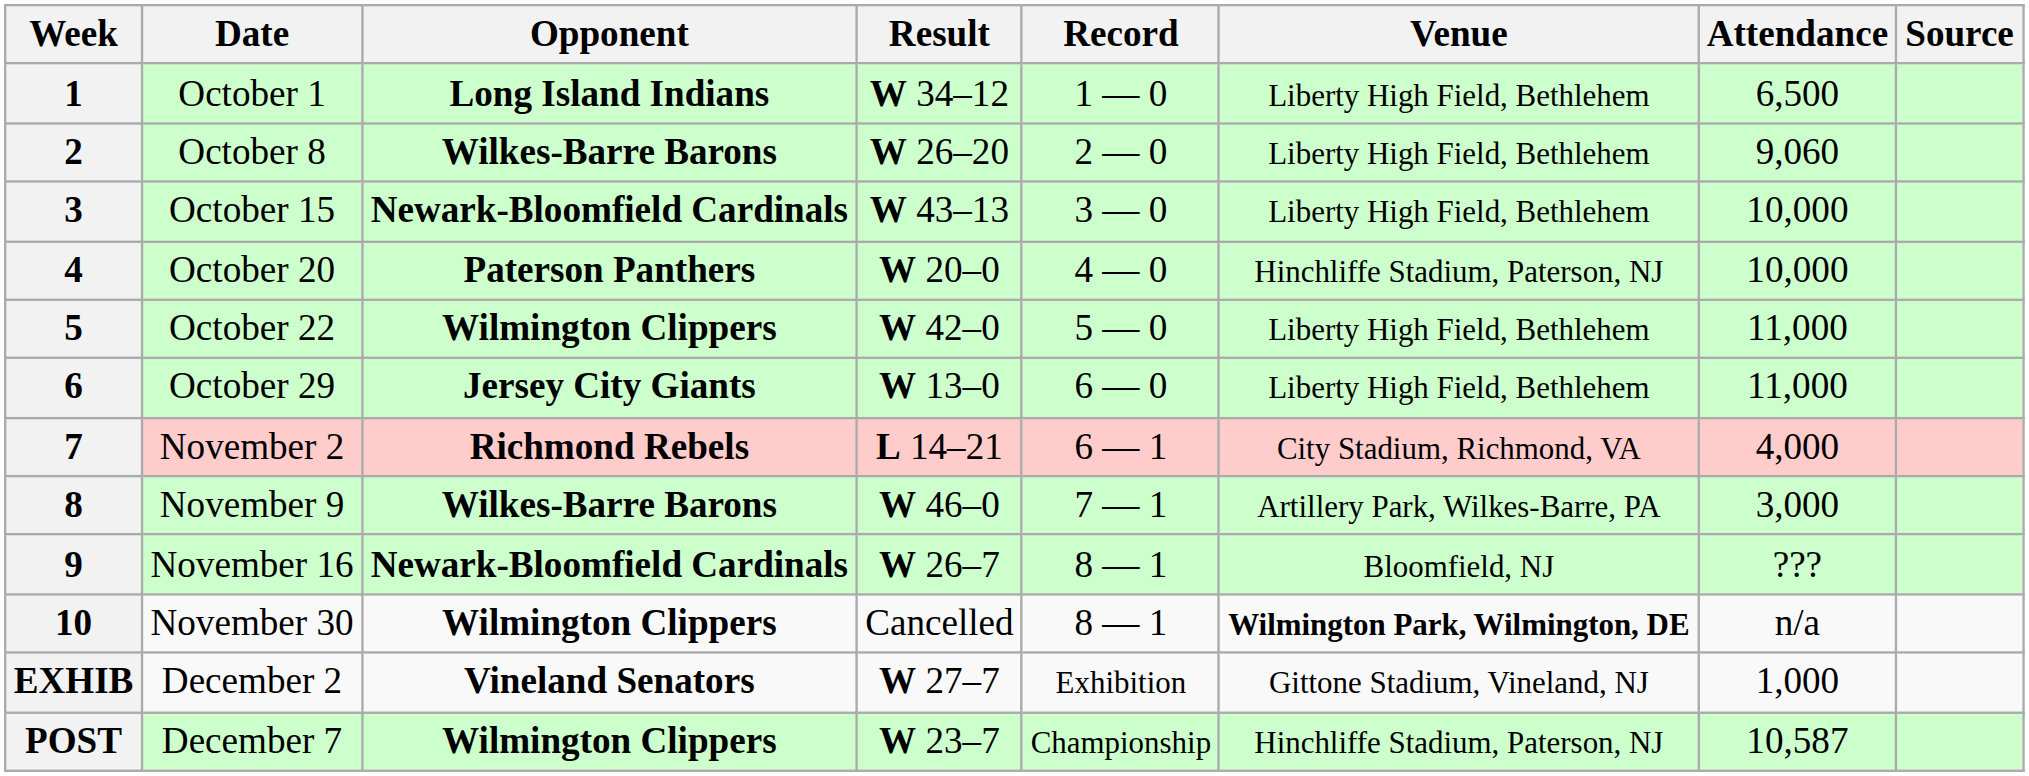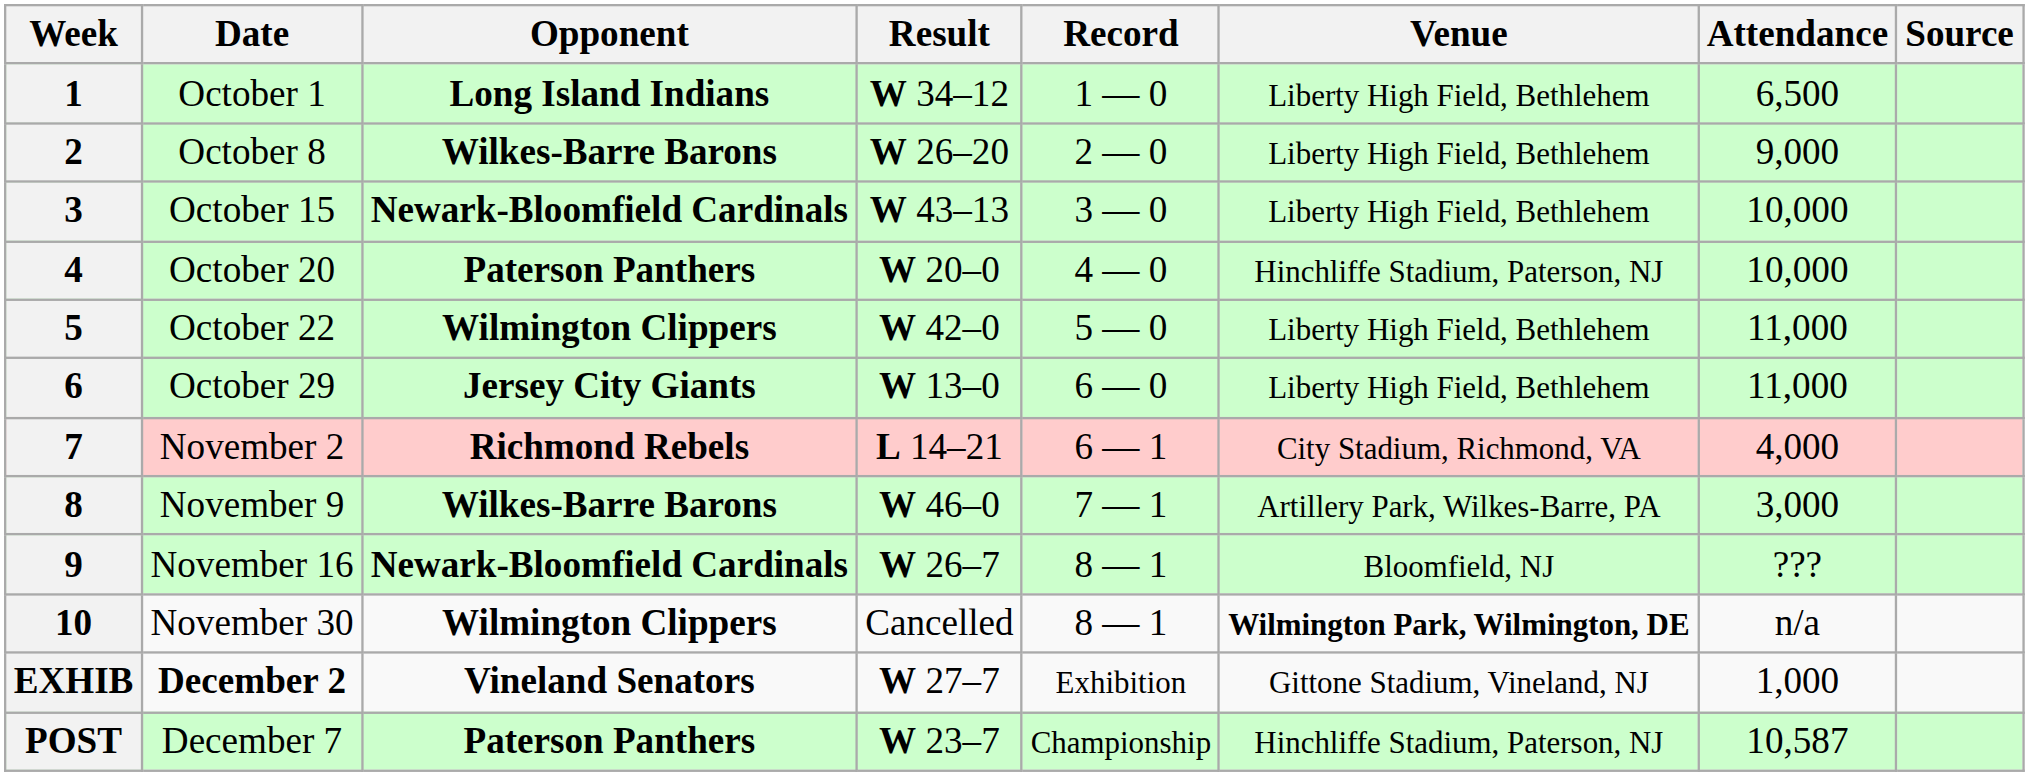(1797, 151) 9,060 -> (1797, 151) 9,000
(252, 681) normal -> (252, 681) bold
(609, 740) Wilmington Clippers -> (609, 740) Paterson Panthers
